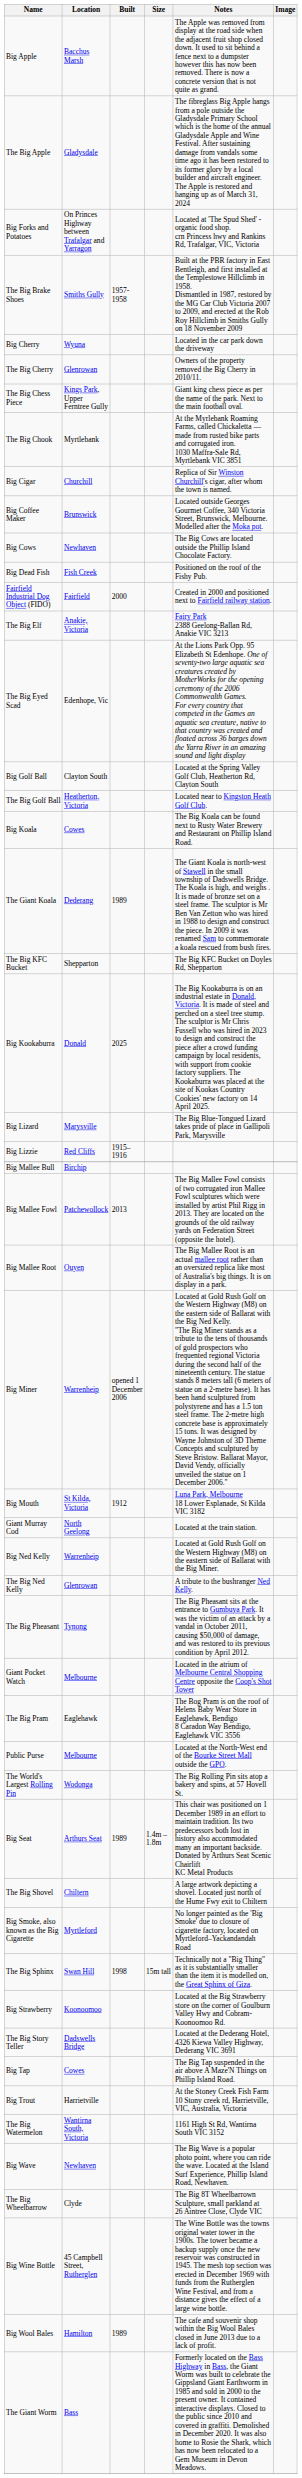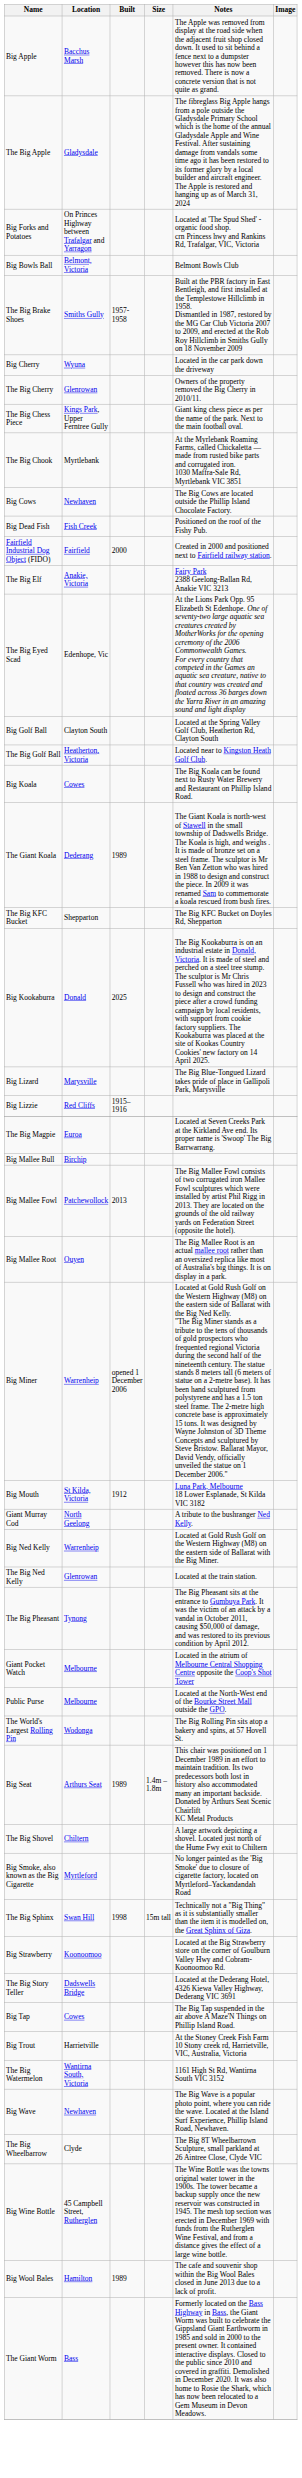+ row: (29, 265)
- row: (21, 481)
- row: (23, 514)
+ row: (31, 1134)
(216, 1528) Located at the train station. -> (222, 1519) A tribute to the bushranger Ned Kelly.
(222, 1585) A tribute to the bushranger Ned Kelly. -> (216, 1577) Located at the train station.
- row: (27, 1718)
